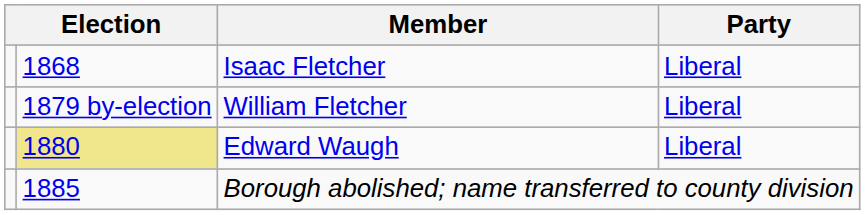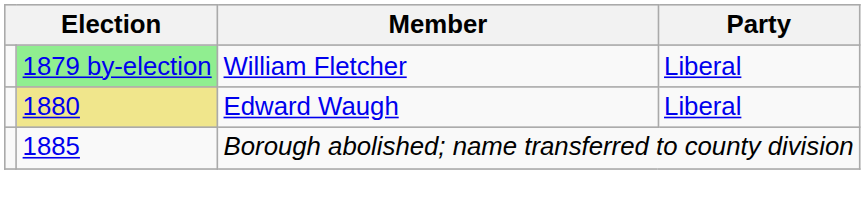- row: (304, 65)
(117, 106) no background -> (117, 65) lightgreen background
